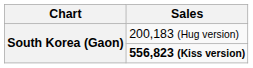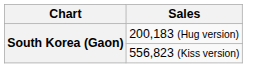(187, 53) bold -> (184, 53) normal
